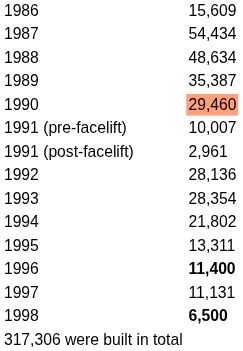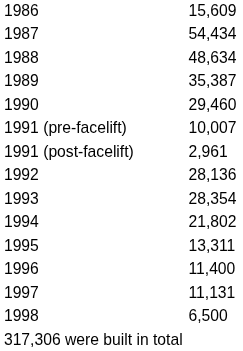(212, 104) lightsalmon background -> (212, 104) no background
(212, 269) bold -> (212, 269) normal
(208, 316) bold -> (208, 316) normal
